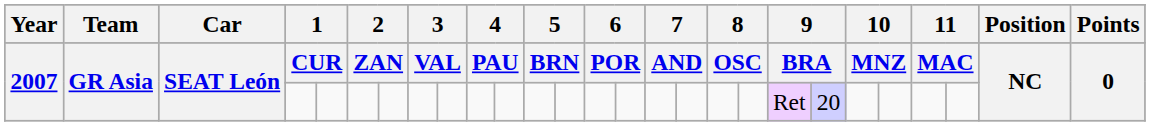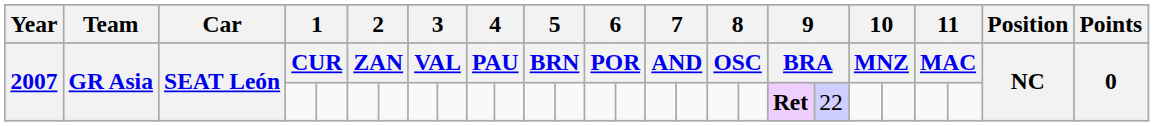(789, 101) normal -> (791, 101) bold
(828, 101) 20 -> (831, 101) 22
